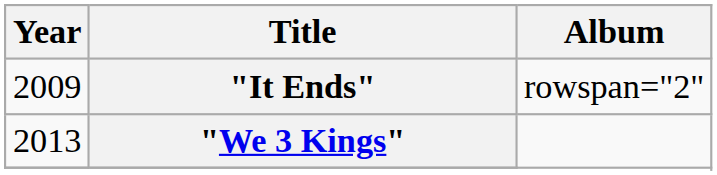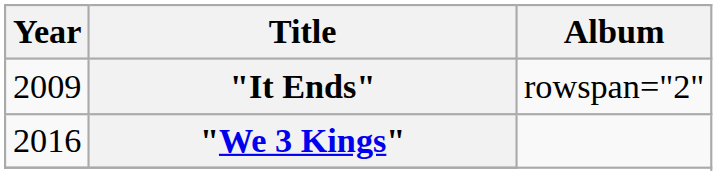(47, 140) 2013 -> (47, 140) 2016
